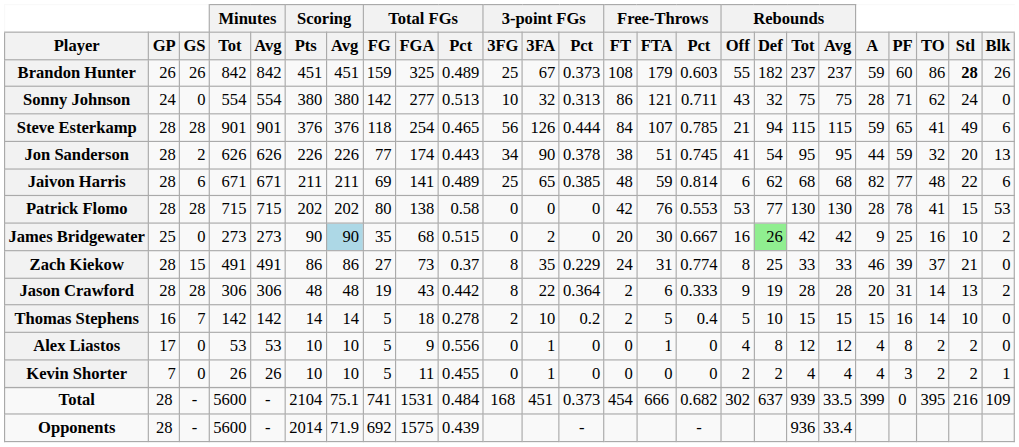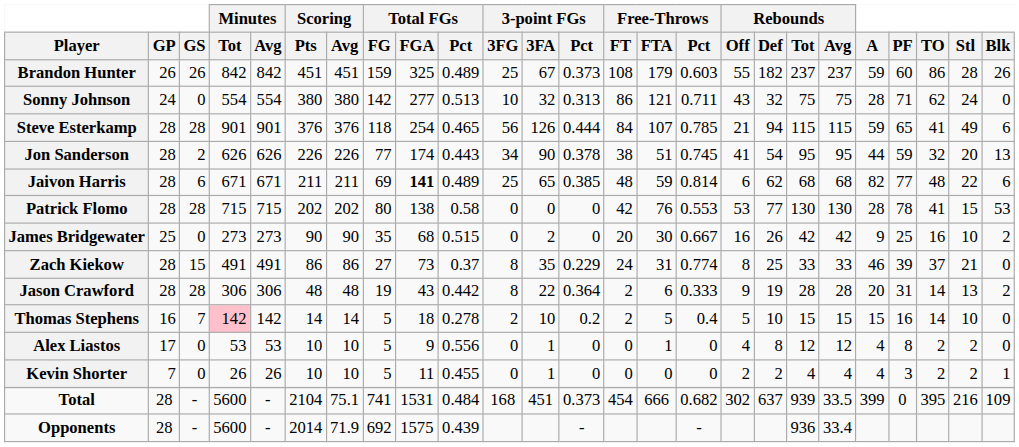(970, 73) bold -> (970, 73) normal
(422, 182) normal -> (422, 182) bold
(351, 237) lightblue background -> (351, 237) no background
(774, 237) lightgreen background -> (774, 237) no background
(234, 318) no background -> (234, 318) pink background
